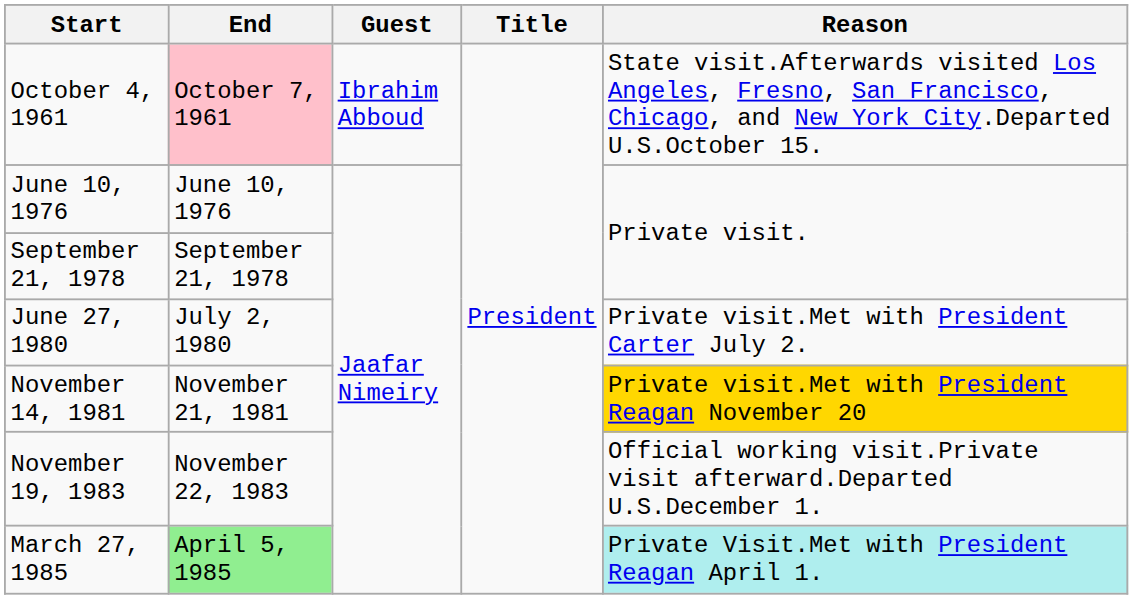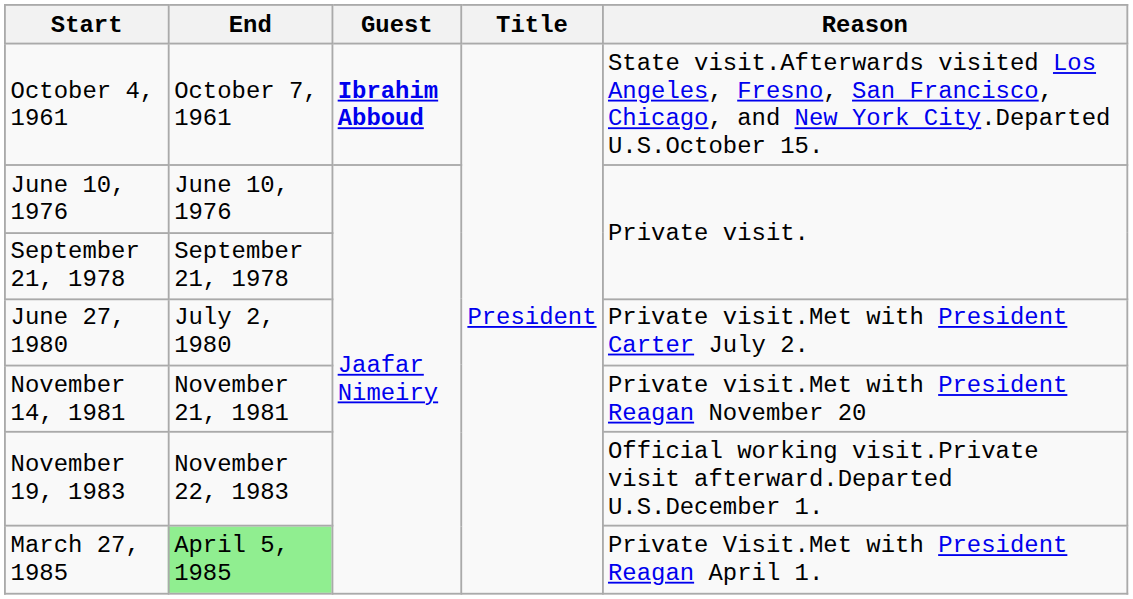(246, 105) pink background -> (246, 105) no background
(388, 105) normal -> (388, 105) bold
(838, 399) gold background -> (838, 399) no background
(838, 560) paleturquoise background -> (838, 560) no background
